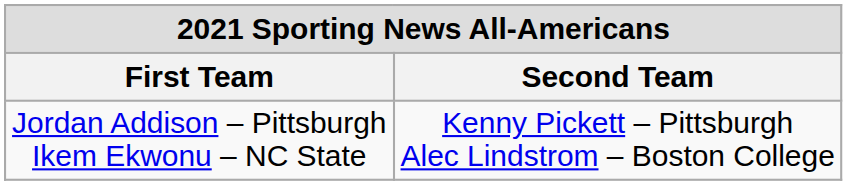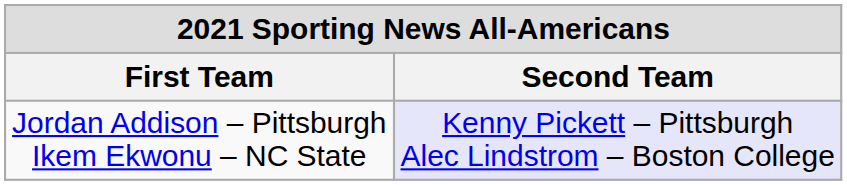(618, 140) no background -> (618, 140) lavender background
